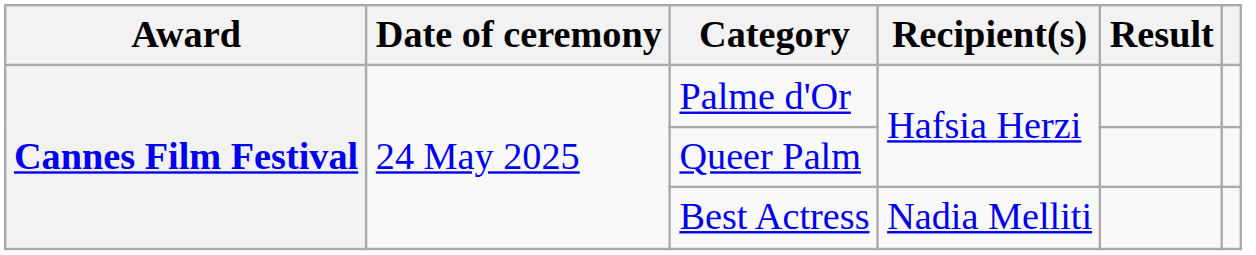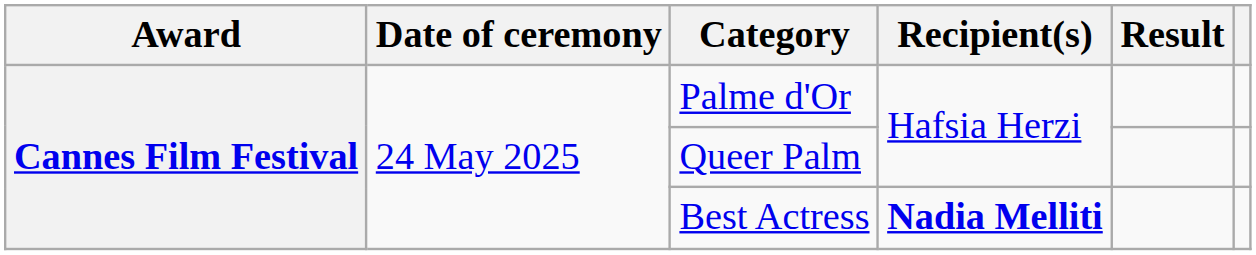(990, 216) normal -> (995, 216) bold
